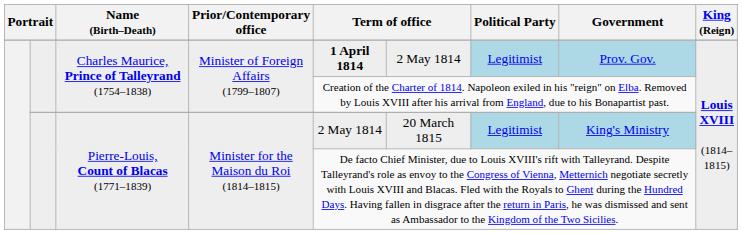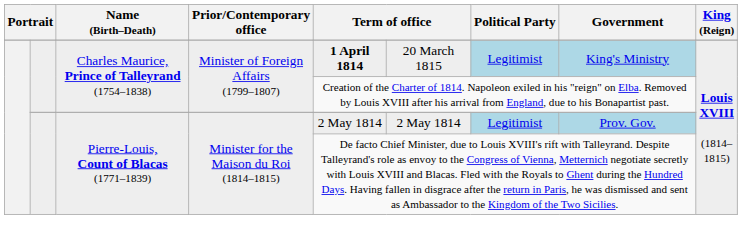(428, 58) 2 May 1814 -> (428, 58) 20 March 1815
(628, 58) Prov. Gov. -> (628, 58) King's Ministry
(428, 130) 20 March 1815 -> (428, 123) 2 May 1814
(628, 130) King's Ministry -> (628, 123) Prov. Gov.
